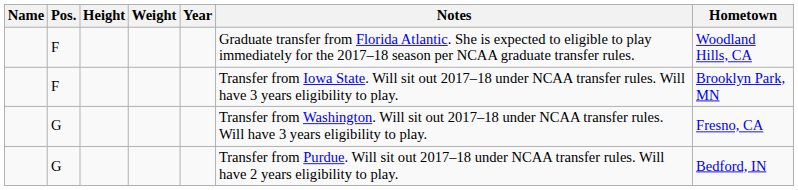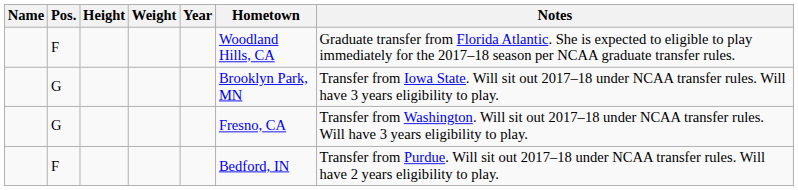columns swapped: (743, 16) <-> (454, 16)
(55, 86) F -> (56, 86) G
(56, 165) G -> (55, 165) F
